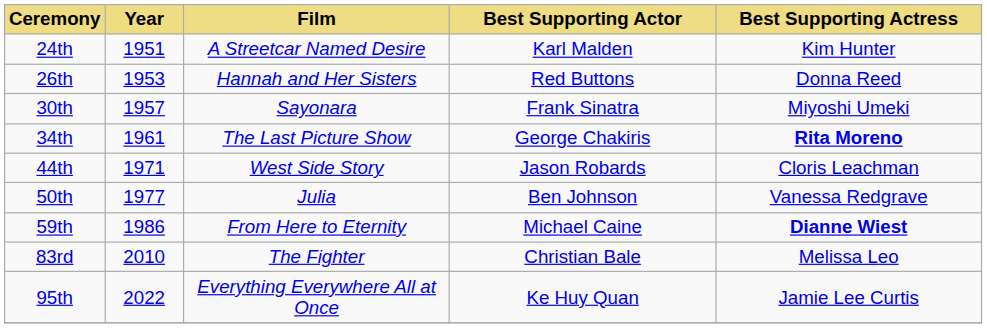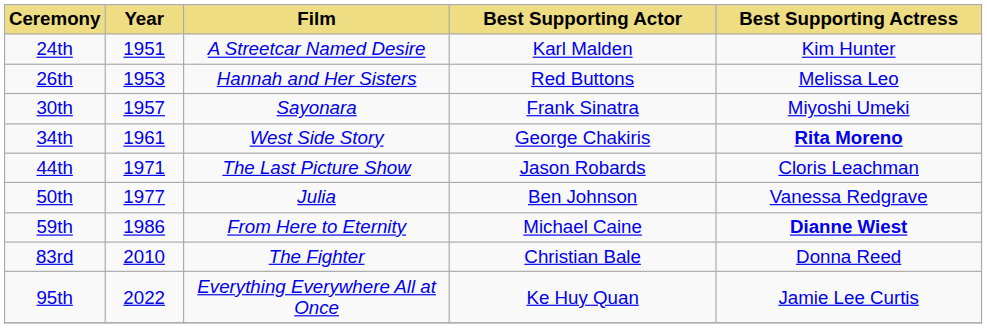(849, 78) Donna Reed -> (849, 78) Melissa Leo
(317, 138) The Last Picture Show -> (317, 138) West Side Story
(317, 167) West Side Story -> (317, 167) The Last Picture Show
(849, 256) Melissa Leo -> (849, 256) Donna Reed
